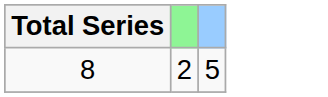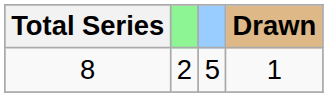+ column: (274, 26)
